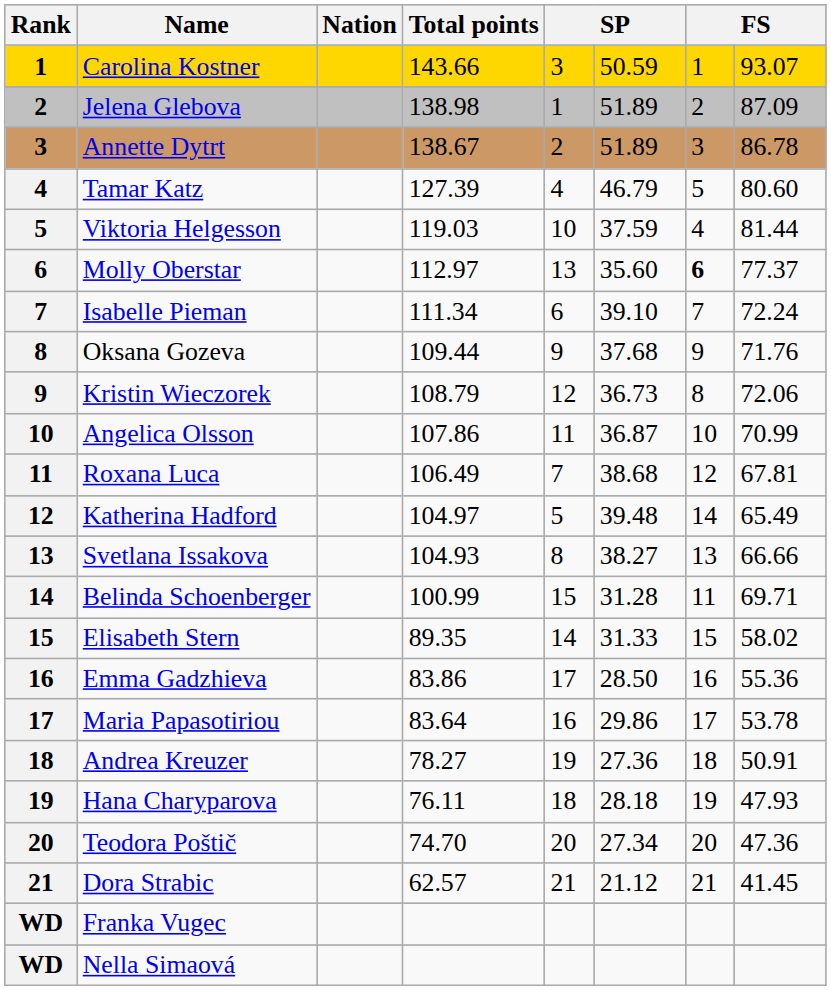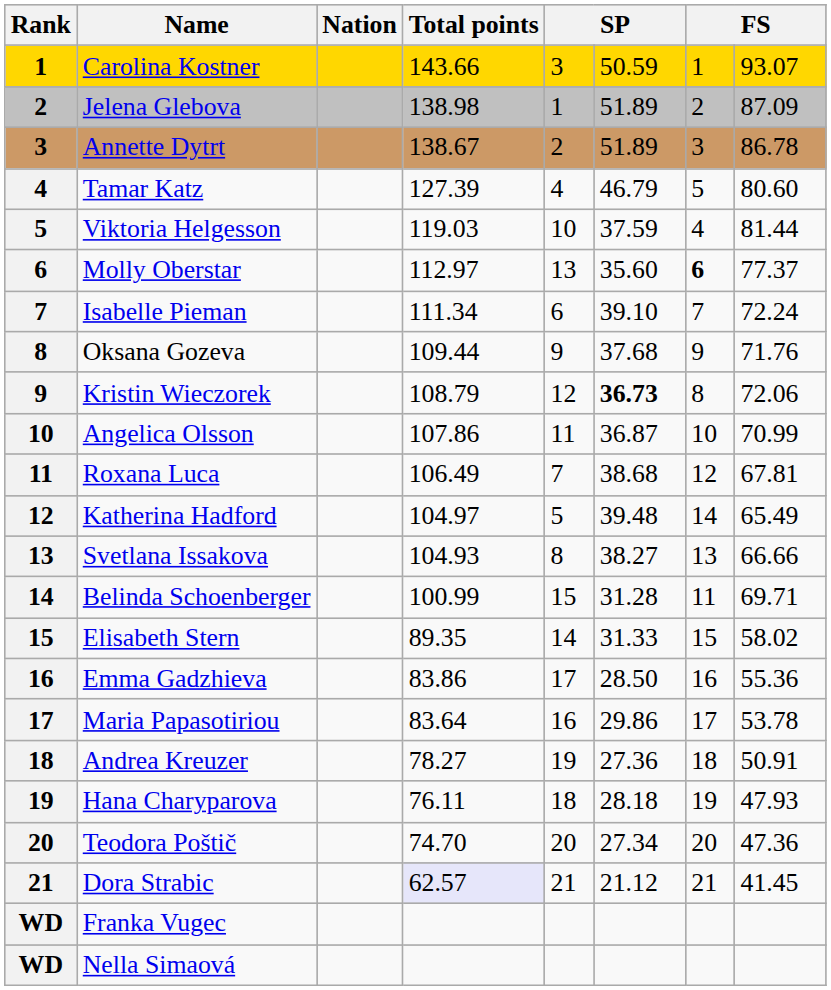(629, 392) normal -> (629, 392) bold
(438, 882) no background -> (438, 882) lavender background
